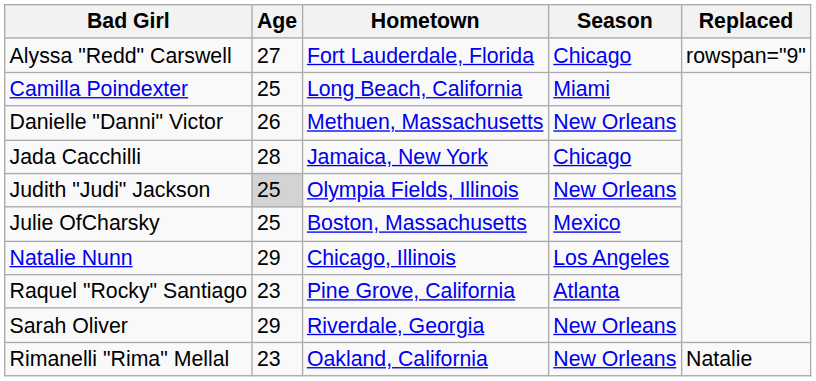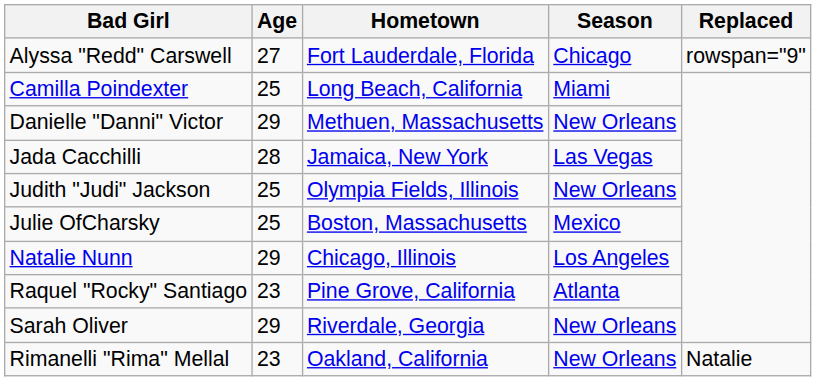(269, 122) 26 -> (269, 122) 29
(592, 156) Chicago -> (603, 156) Las Vegas
(269, 190) lightgrey background -> (269, 190) no background
